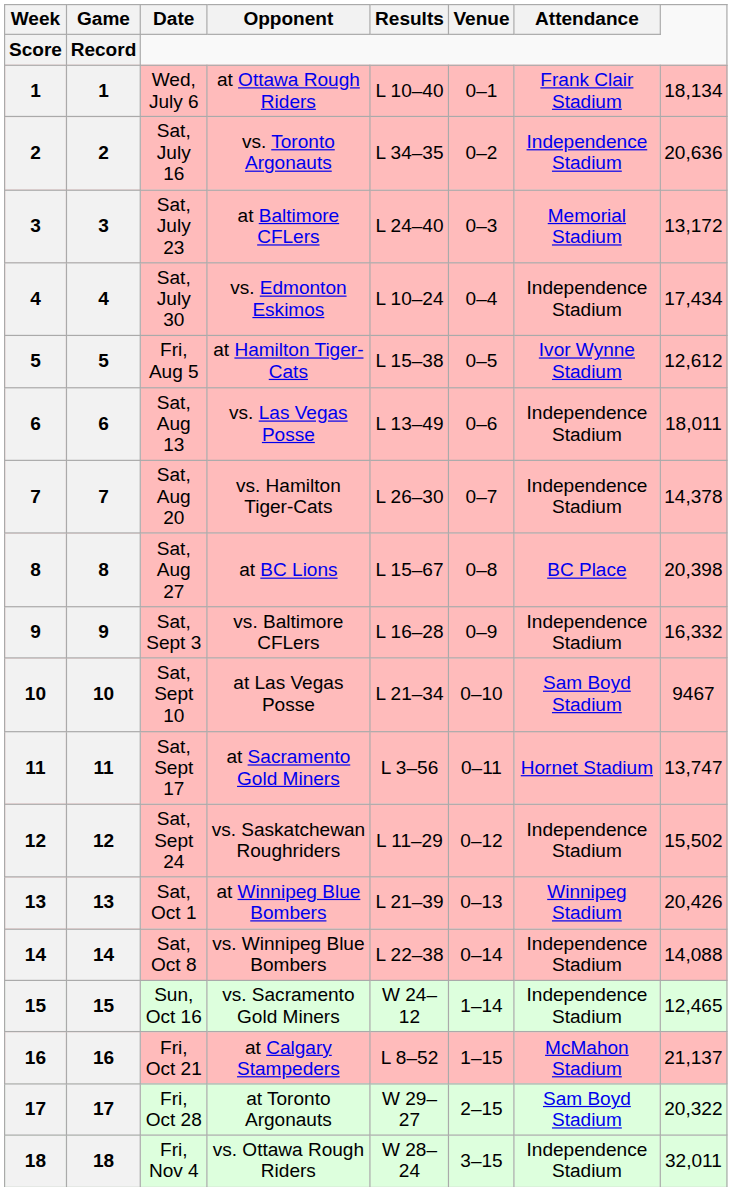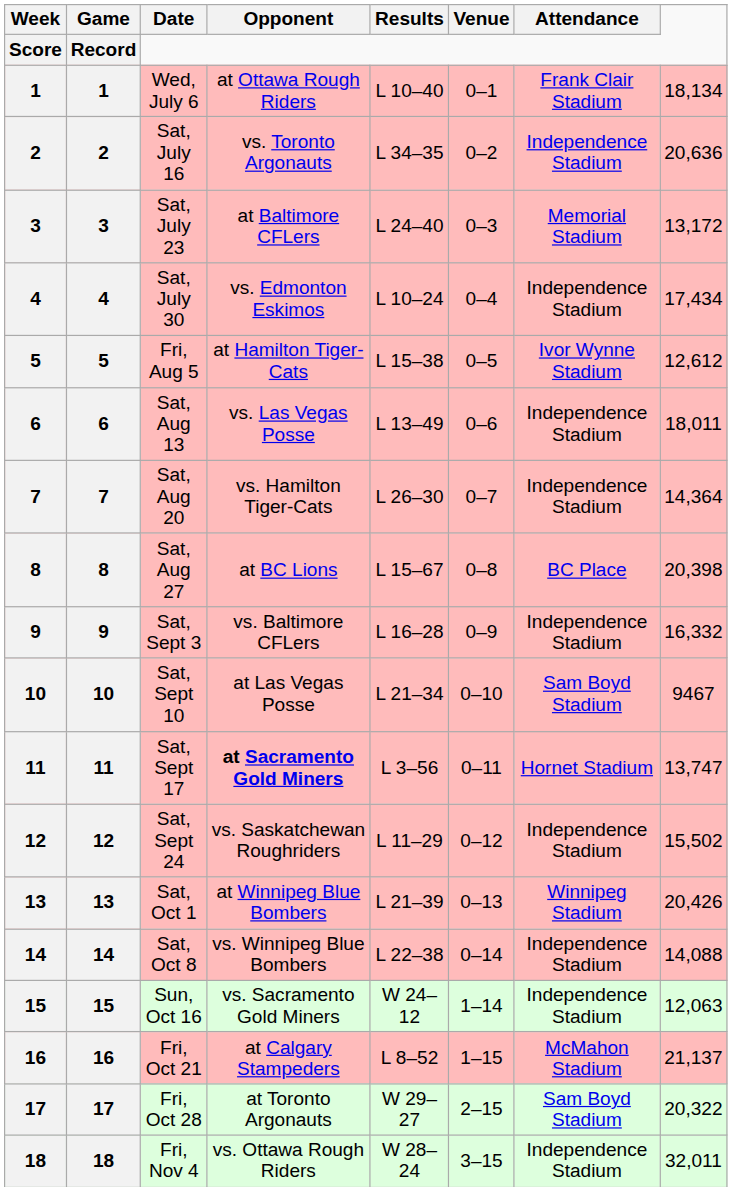(693, 496) 14,378 -> (693, 496) 14,364
(288, 767) normal -> (288, 767) bold
(693, 1006) 12,465 -> (693, 1006) 12,063
